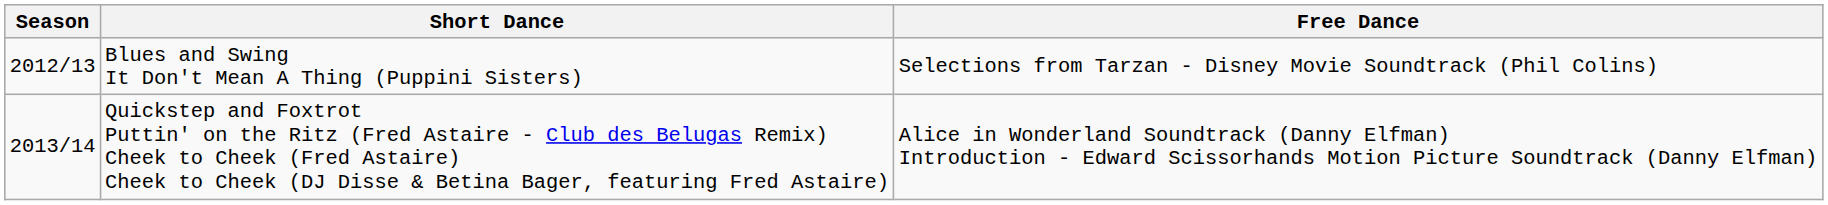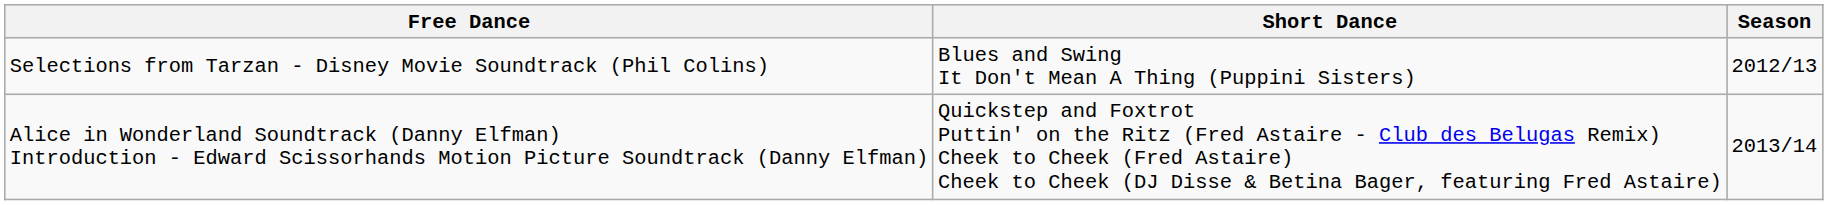columns swapped: (52, 21) <-> (1358, 21)
